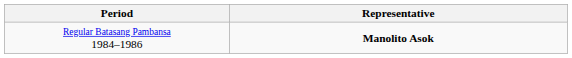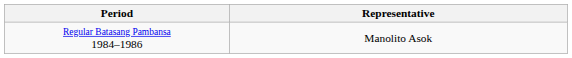(398, 37) bold -> (398, 37) normal
